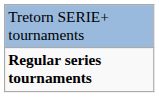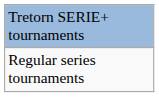(55, 69) bold -> (52, 69) normal
